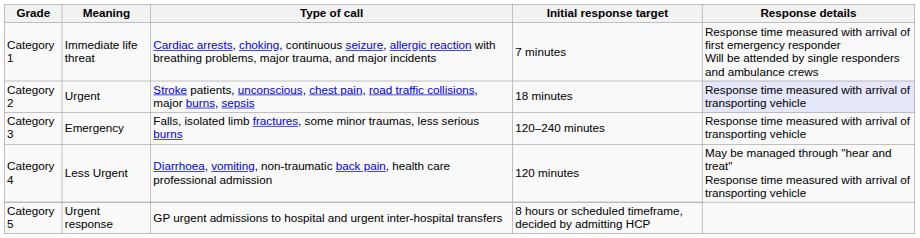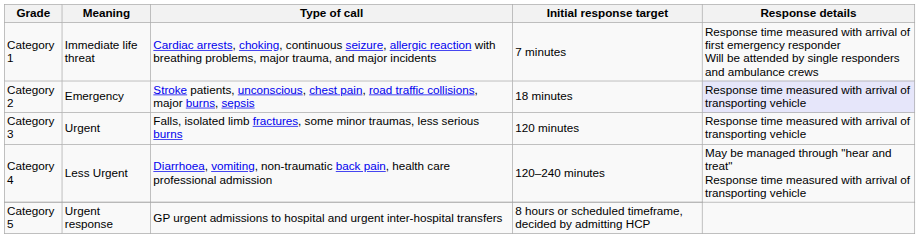(82, 96) Urgent -> (94, 96) Emergency
(94, 128) Emergency -> (82, 128) Urgent
(560, 128) 120–240 minutes -> (547, 128) 120 minutes
(547, 173) 120 minutes -> (560, 173) 120–240 minutes
